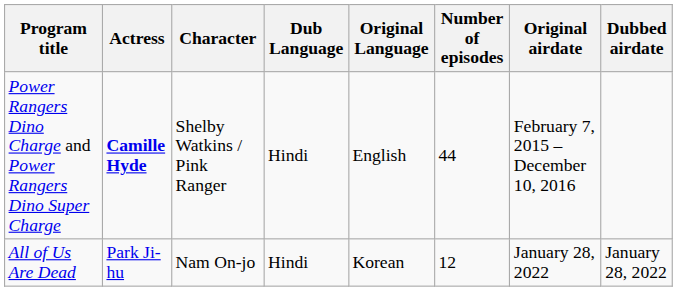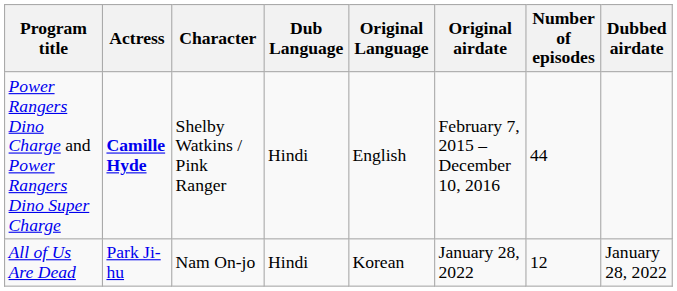columns swapped: (472, 38) <-> (555, 38)
